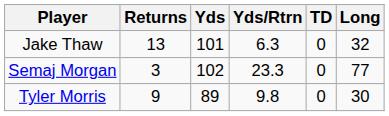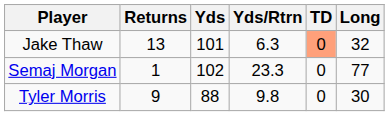(321, 44) no background -> (321, 44) lightsalmon background
(156, 70) 3 -> (156, 70) 1
(210, 96) 89 -> (210, 96) 88
